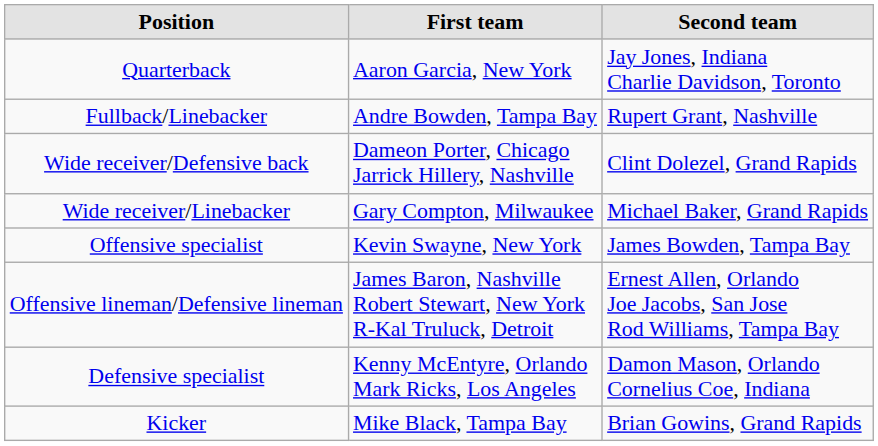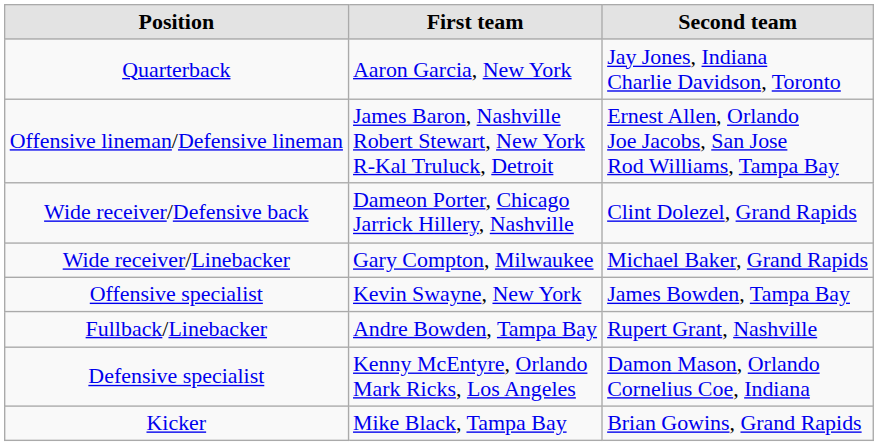rows swapped: (176, 116) <-> (176, 304)
